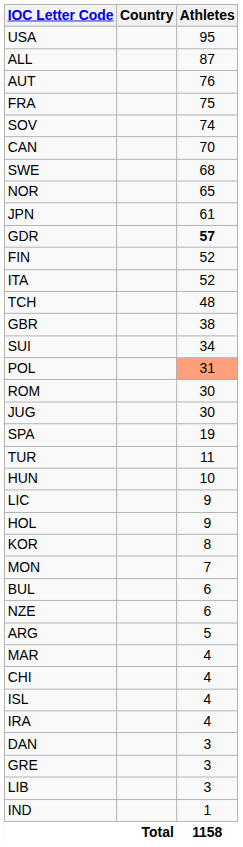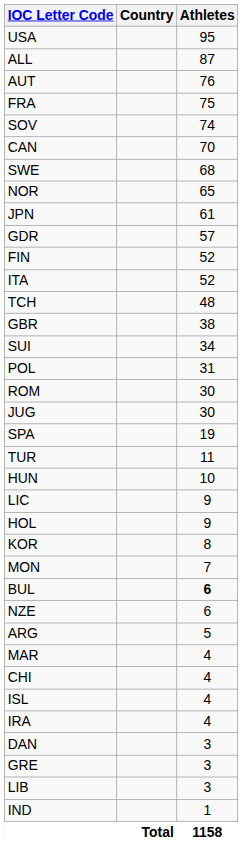(207, 236) bold -> (207, 236) normal
(207, 368) lightsalmon background -> (207, 368) no background
(207, 589) normal -> (207, 589) bold
